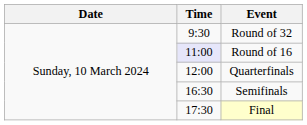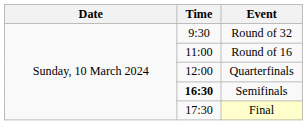(199, 52) lavender background -> (199, 52) no background
(199, 91) normal -> (199, 91) bold
